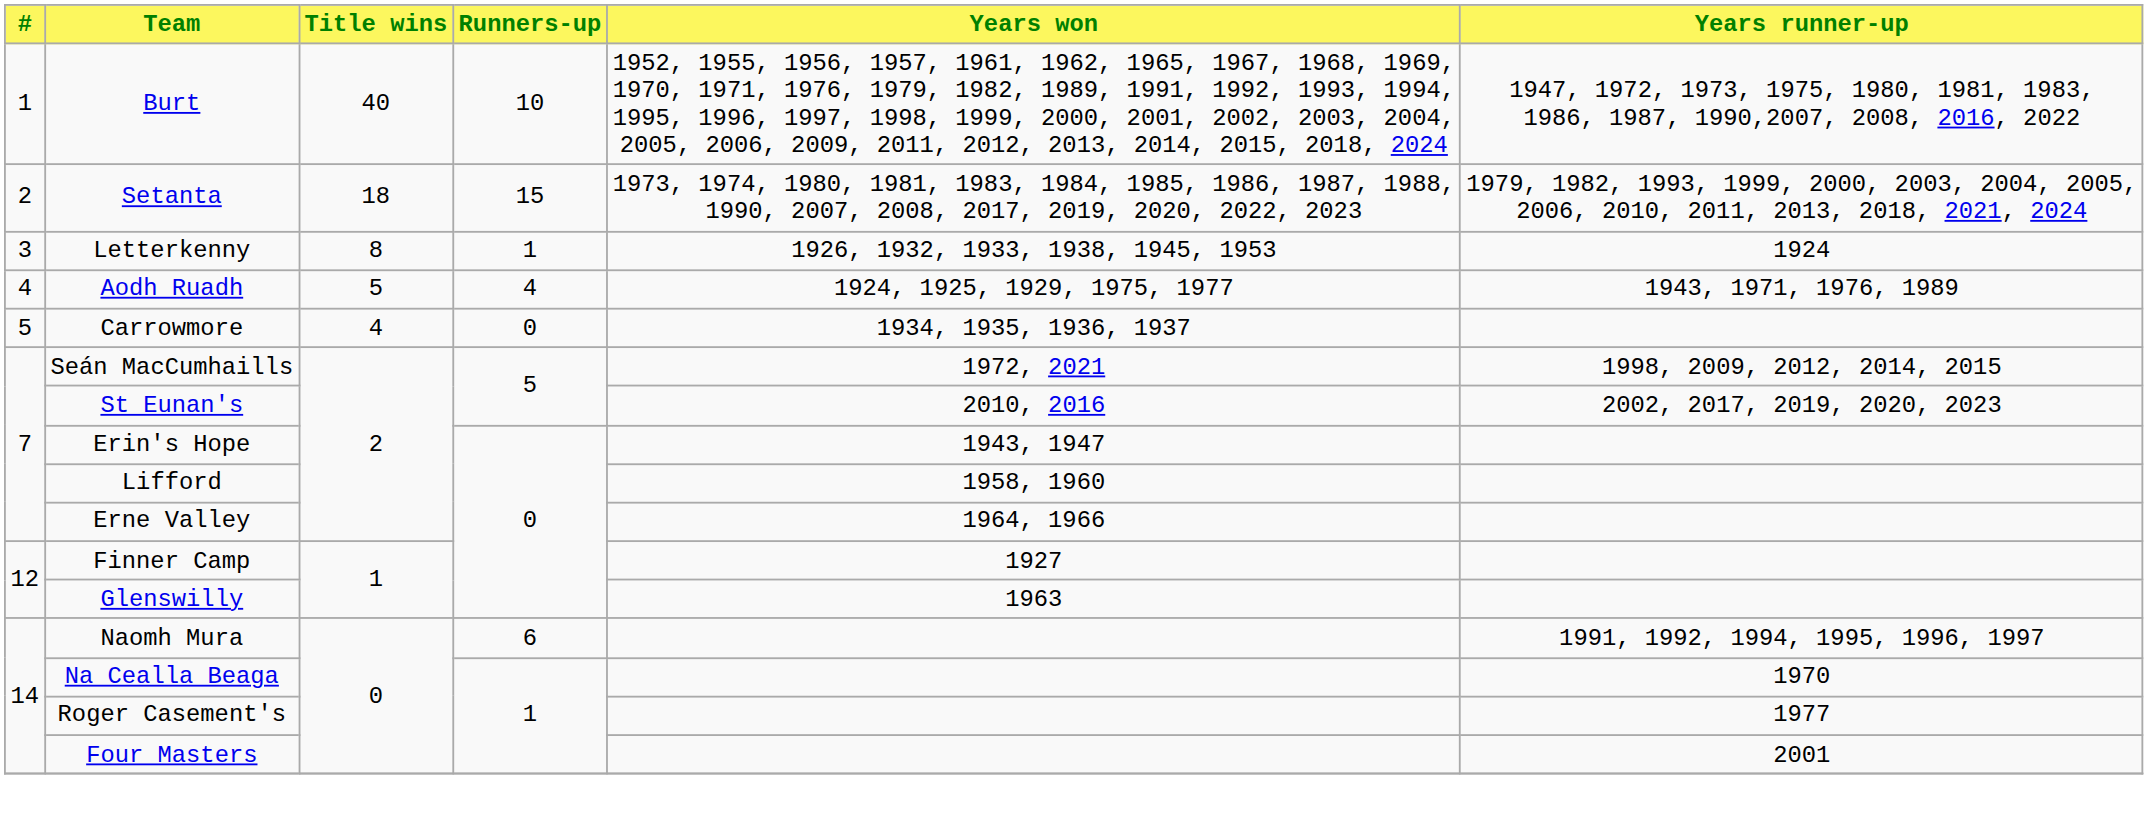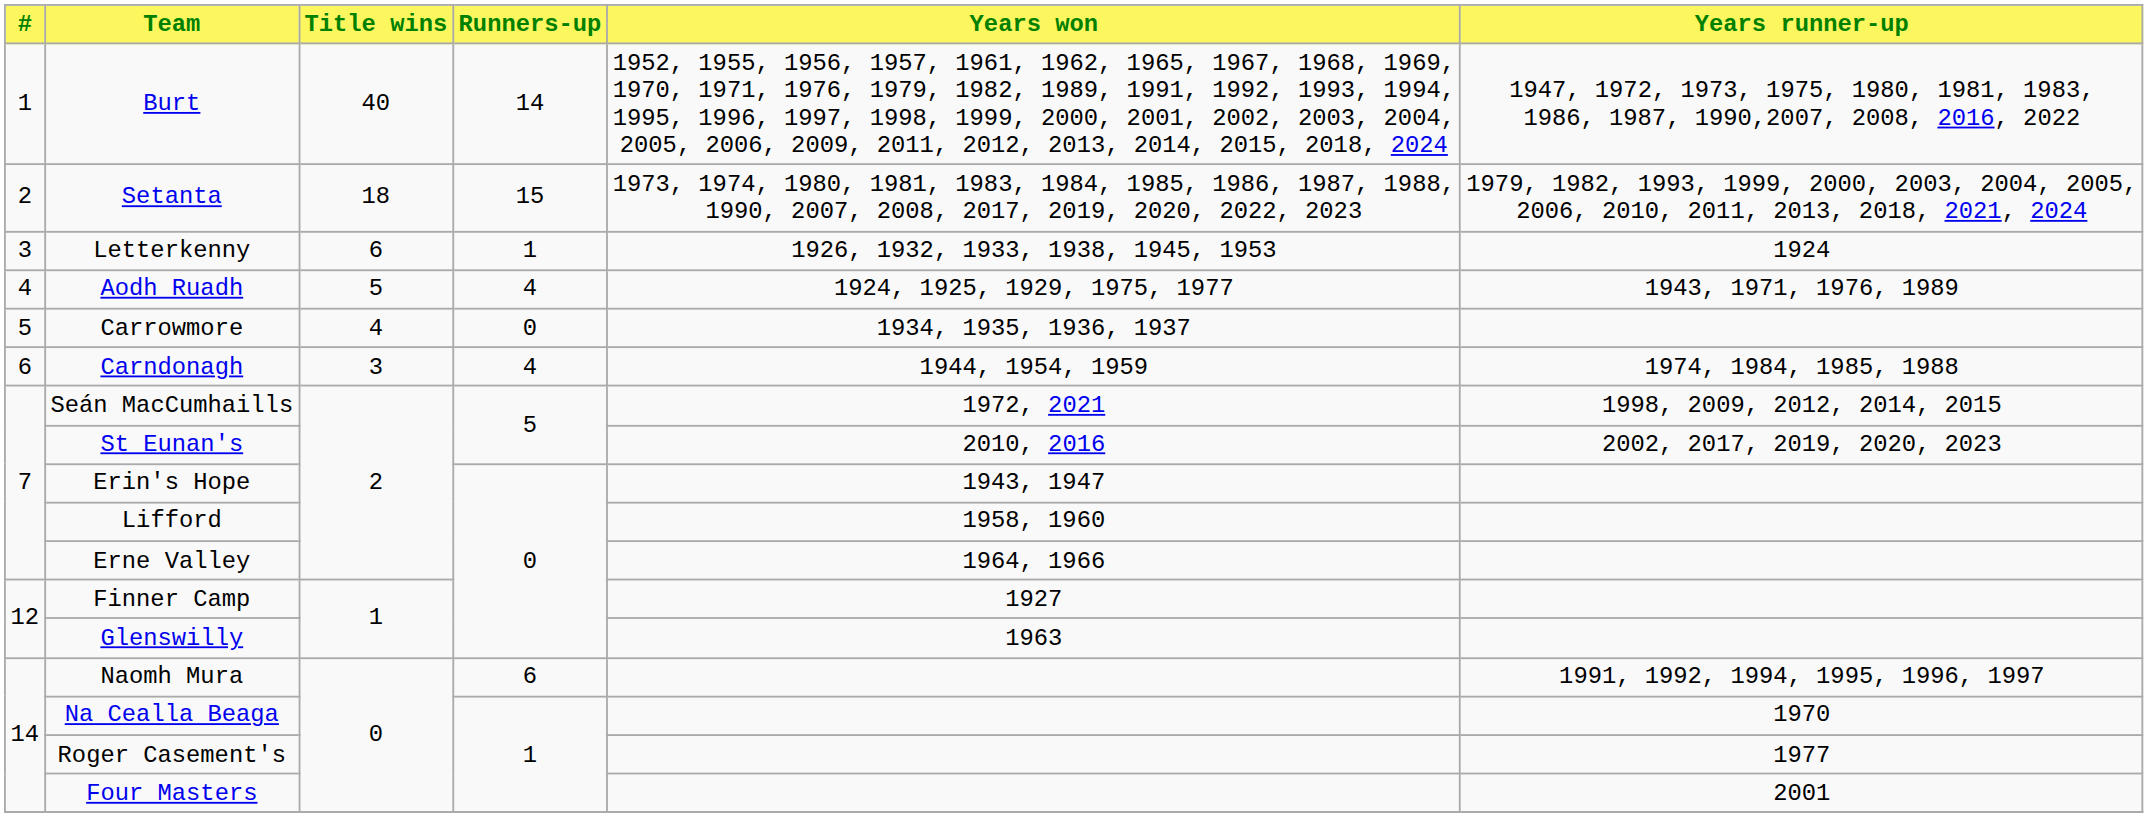(530, 104) 10 -> (530, 104) 14
(376, 250) 8 -> (376, 250) 6
+ row: (172, 367)
